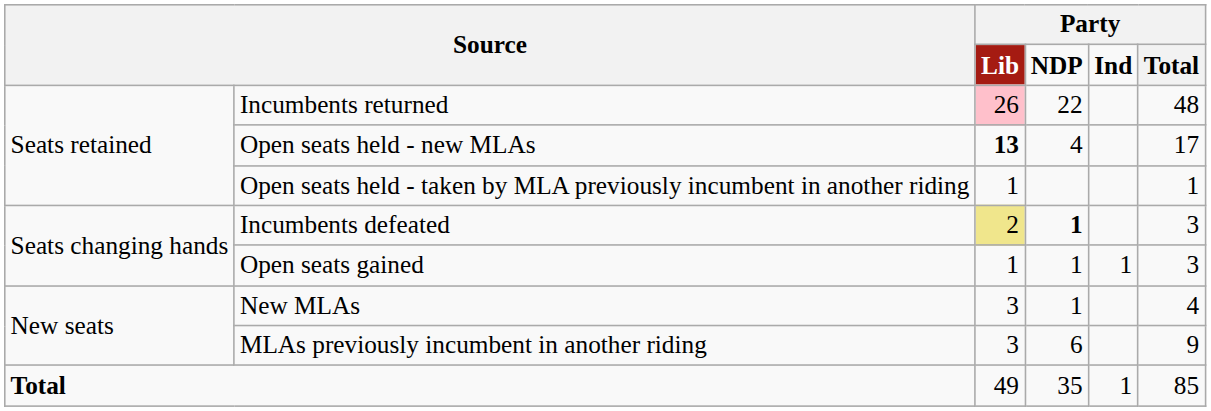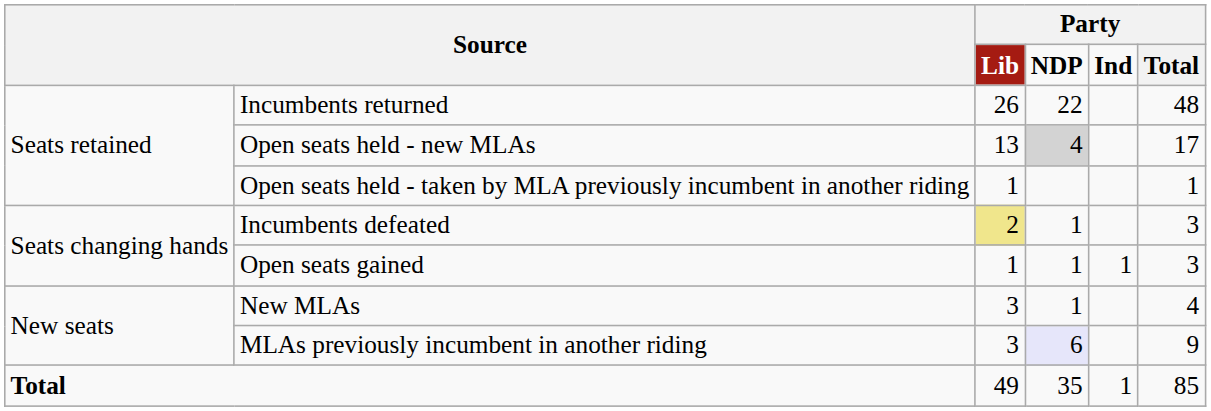(1006, 104) pink background -> (1006, 104) no background
(1006, 144) bold -> (1006, 144) normal
(1076, 144) no background -> (1076, 144) lightgrey background
(1076, 225) bold -> (1076, 225) normal
(1076, 345) no background -> (1076, 345) lavender background
